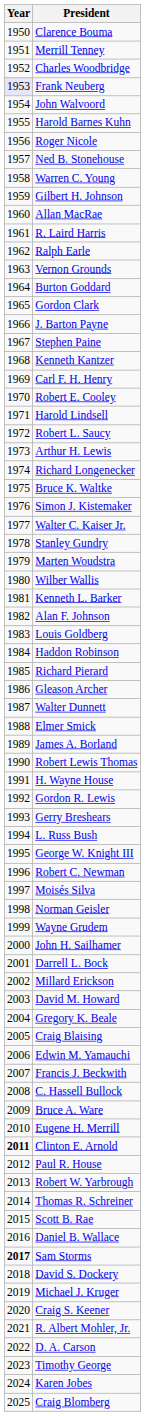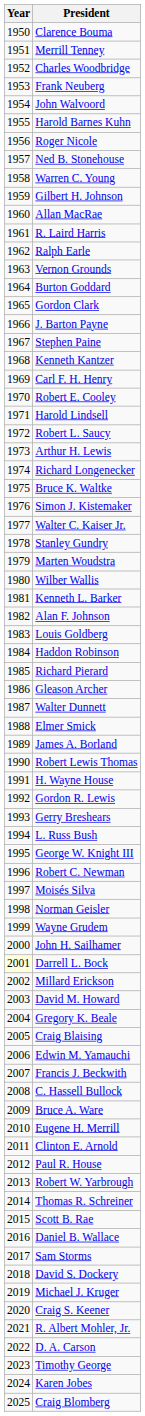(19, 86) lavender background -> (19, 86) no background
(19, 963) no background -> (19, 963) lightyellow background
(18, 1146) bold -> (18, 1146) normal
(19, 1255) bold -> (19, 1255) normal
